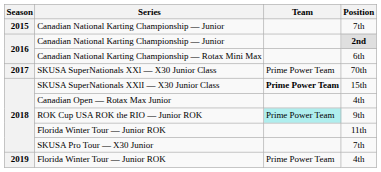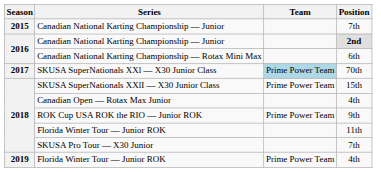(300, 70) no background -> (300, 70) lightblue background
(302, 85) bold -> (300, 85) normal
(300, 115) paleturquoise background -> (300, 115) no background
